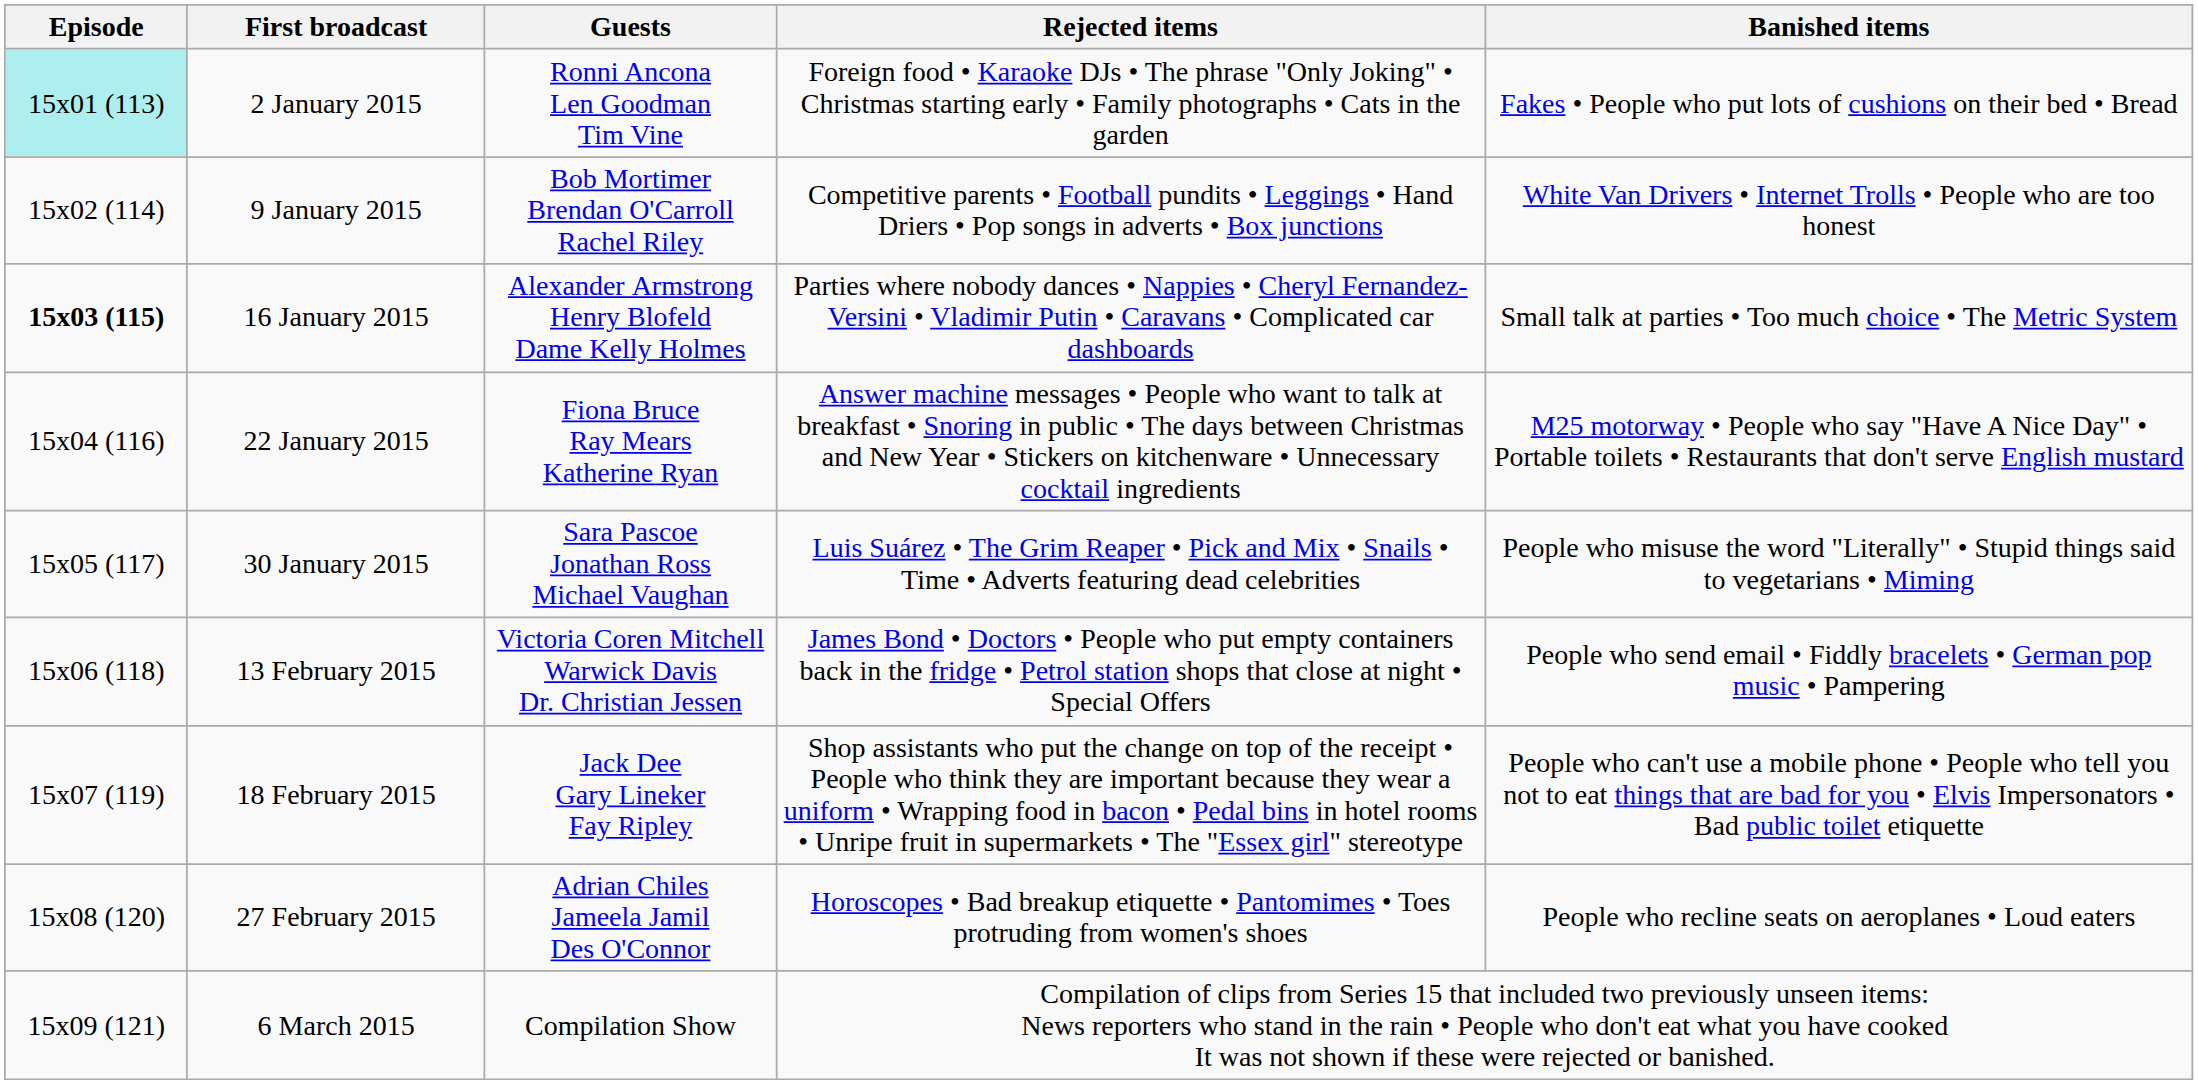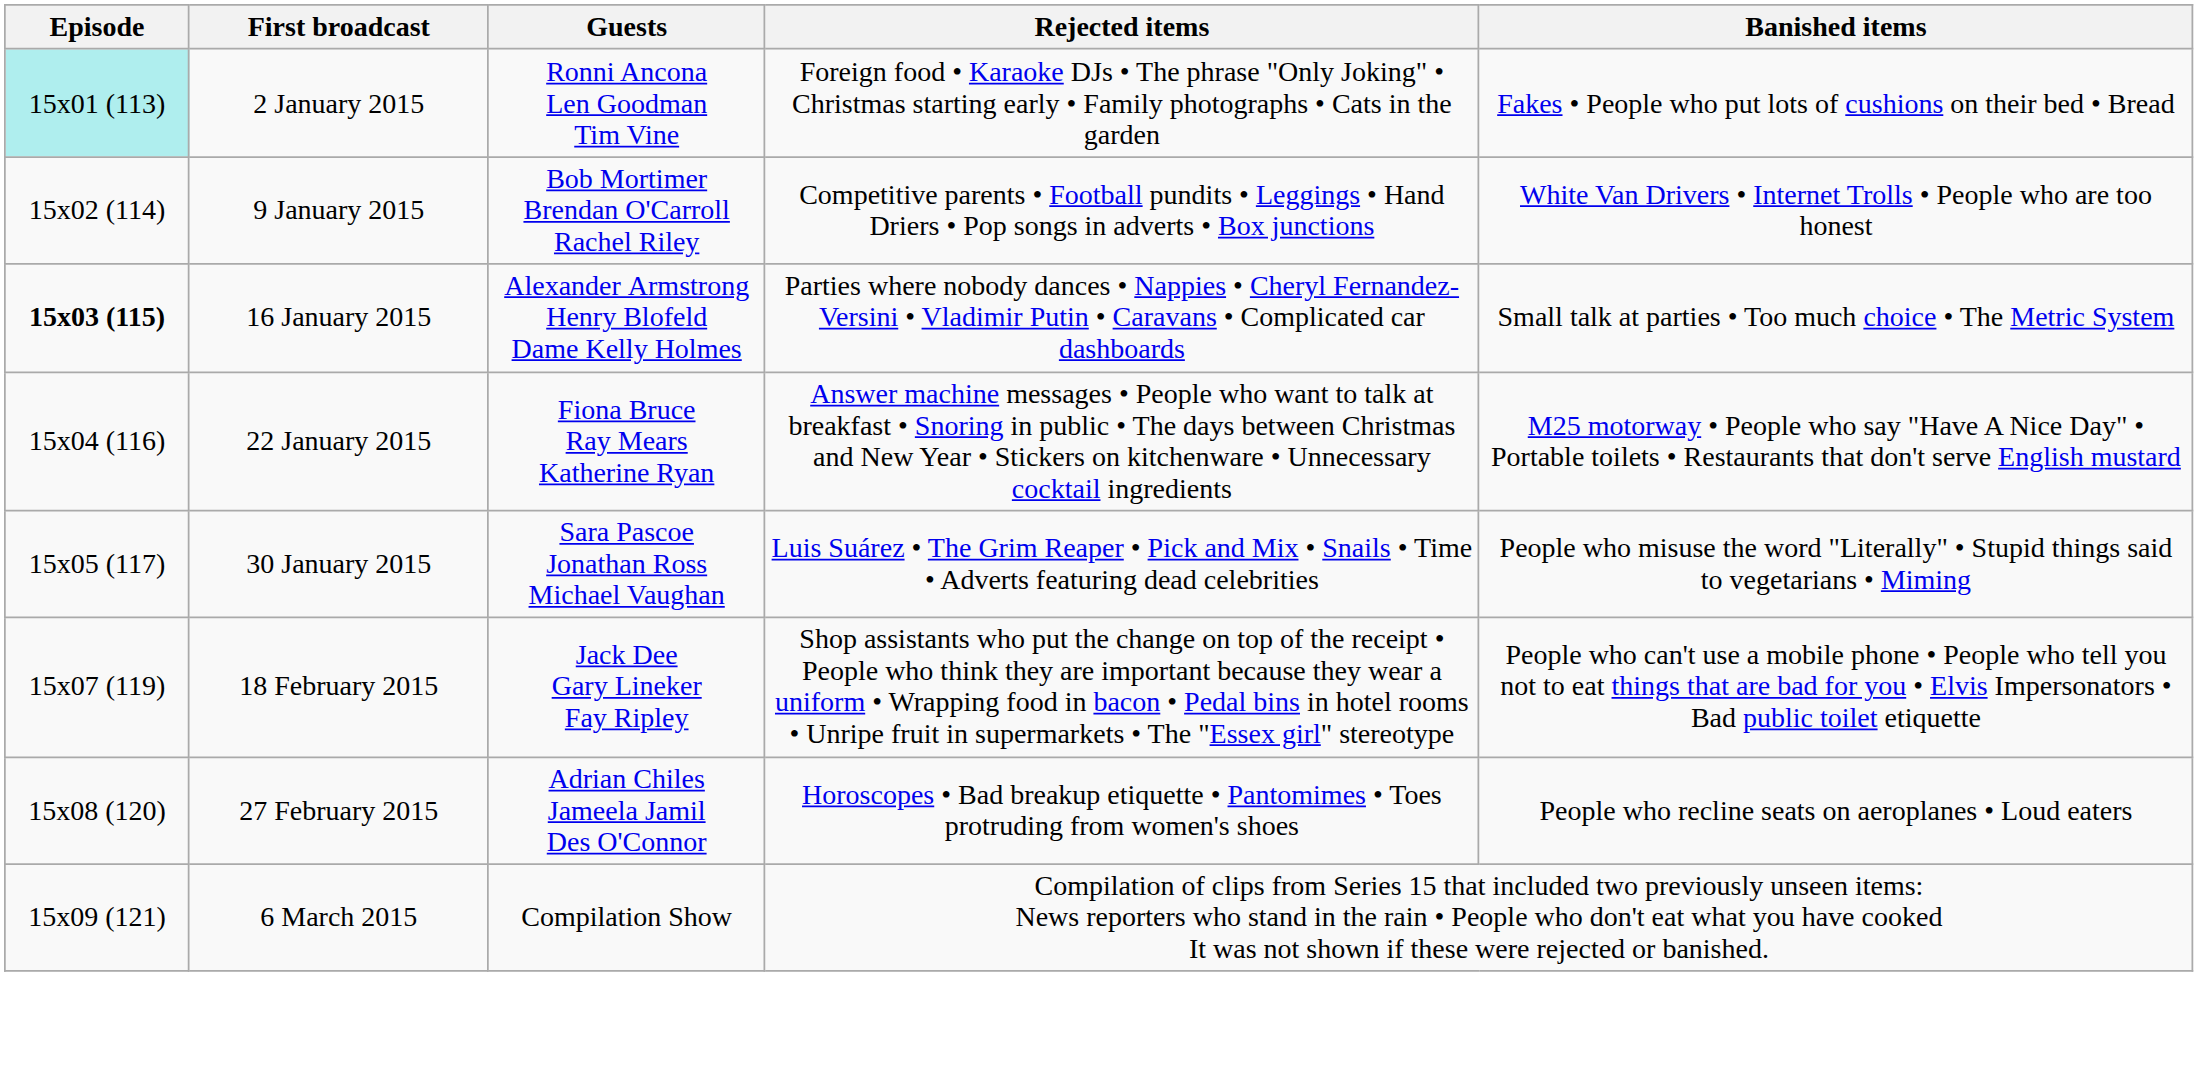- row: (336, 671)
